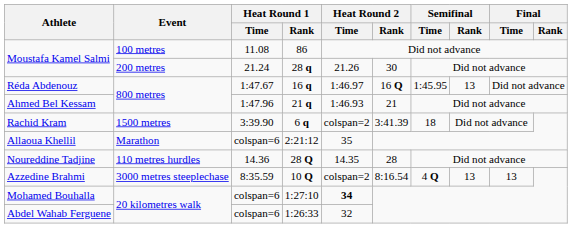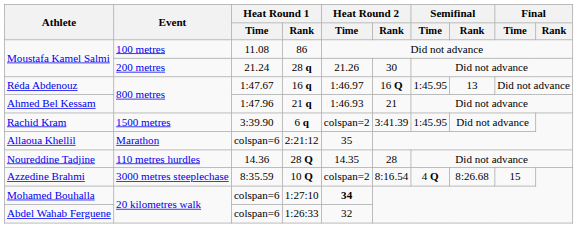(430, 122) 18 -> (430, 122) 1:45.95
(470, 177) 13 -> (472, 177) 8:26.68
(511, 177) 13 -> (515, 177) 15
